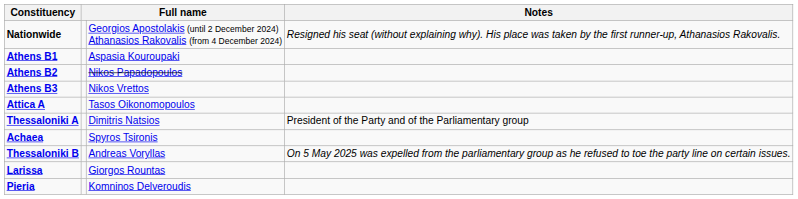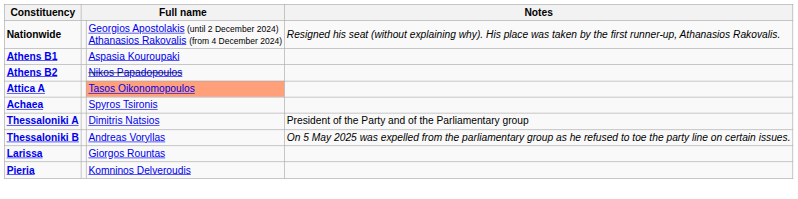- row: (32, 89)
(142, 105) no background -> (142, 89) lightsalmon background
rows swapped: (25, 137) <-> (43, 121)
